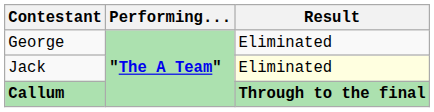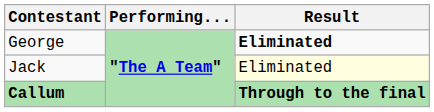(285, 43) normal -> (285, 43) bold
